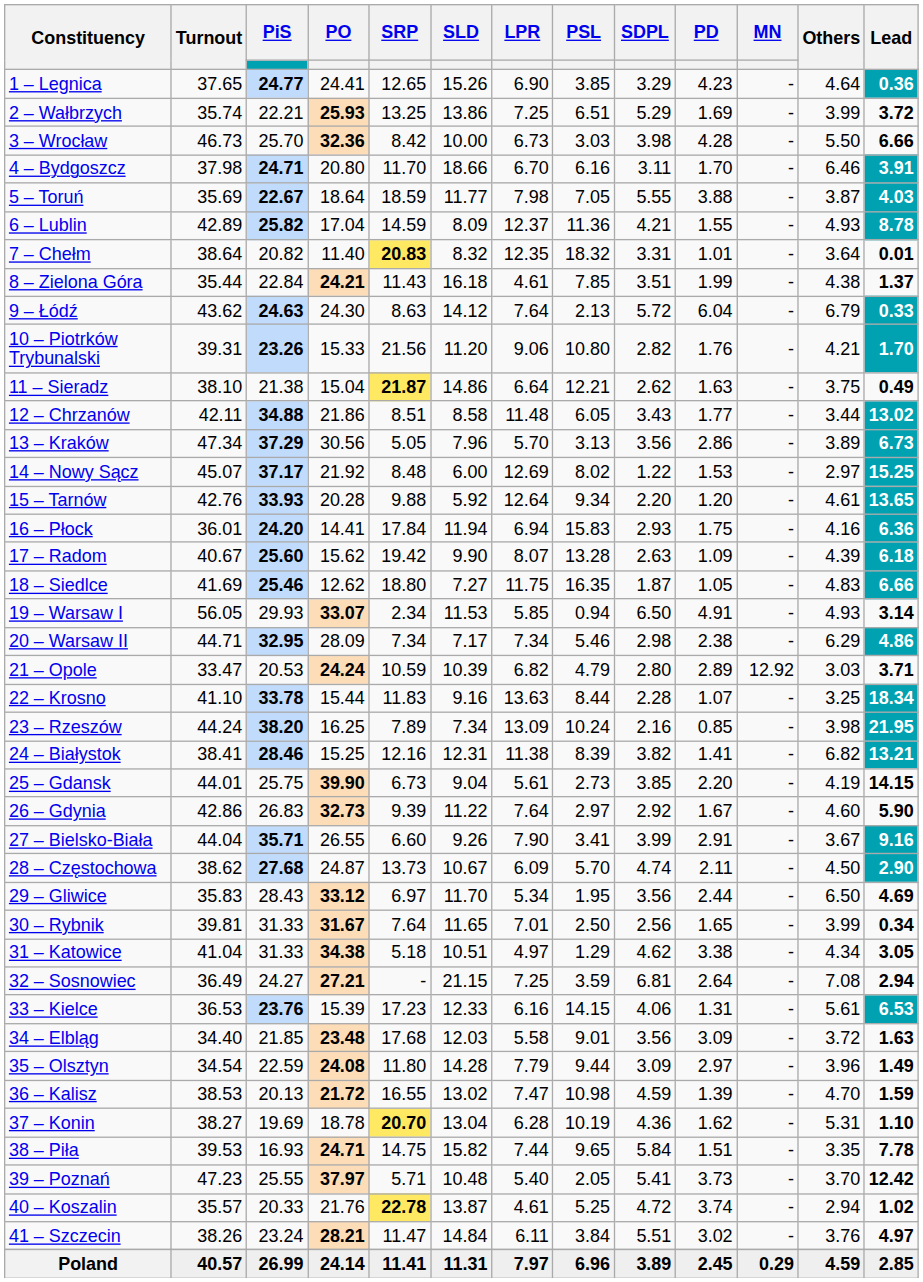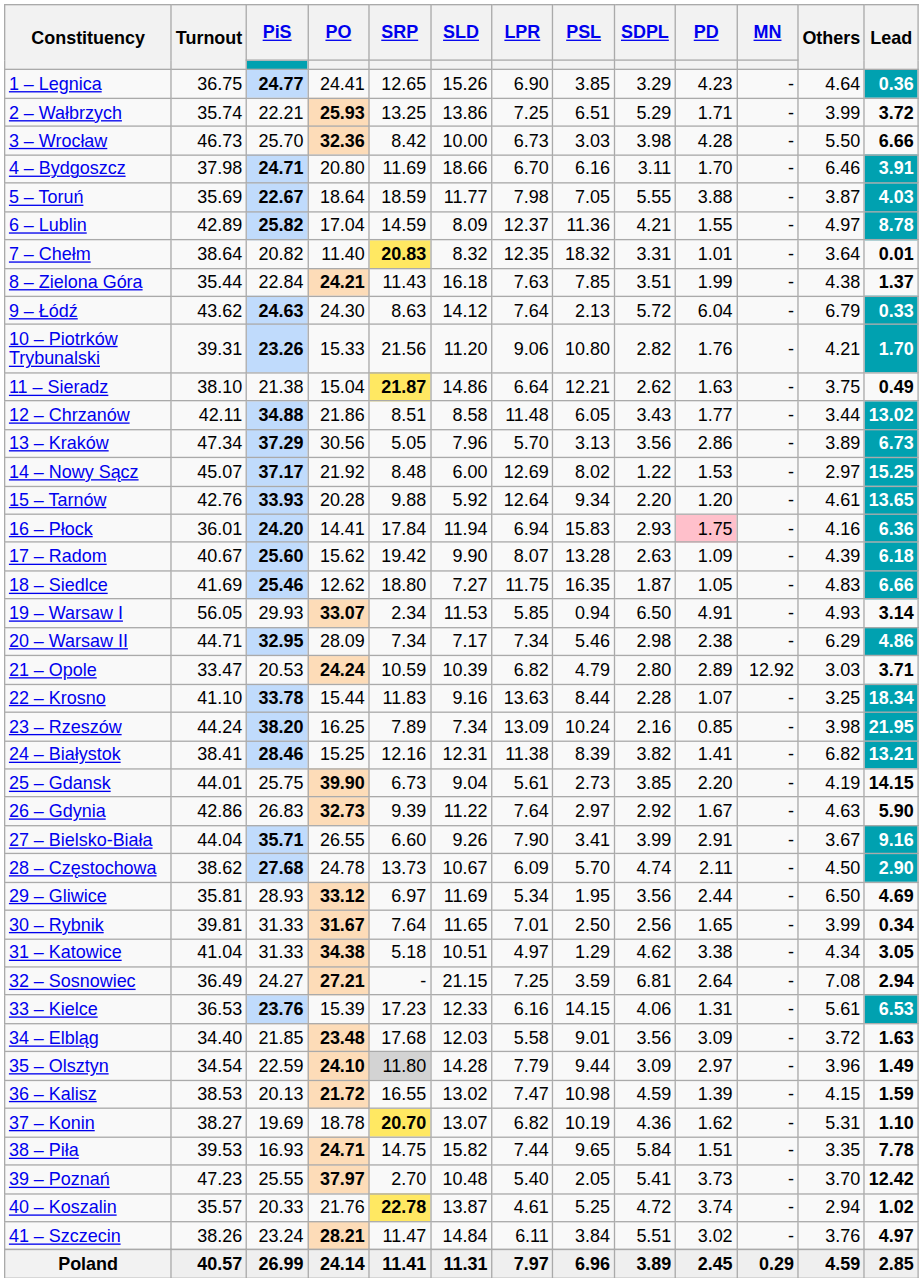(220, 84) 37.65 -> (220, 84) 36.75
(715, 112) 1.69 -> (715, 112) 1.71
(404, 169) 11.70 -> (404, 169) 11.69
(843, 225) 4.93 -> (843, 225) 4.97
(531, 282) 4.61 -> (531, 282) 7.63
(715, 528) no background -> (715, 528) pink background
(843, 811) 4.60 -> (843, 811) 4.63
(342, 867) 24.87 -> (342, 867) 24.78
(220, 896) 35.83 -> (220, 896) 35.81
(281, 896) 28.43 -> (281, 896) 28.93
(466, 896) 11.70 -> (466, 896) 11.69
(342, 1066) 24.08 -> (342, 1066) 24.10
(404, 1066) no background -> (404, 1066) lightgrey background
(843, 1094) 4.70 -> (843, 1094) 4.15
(465, 1122) 13.04 -> (465, 1122) 13.07
(531, 1122) 6.28 -> (531, 1122) 6.82
(409, 1179) 5.71 -> (409, 1179) 2.70
